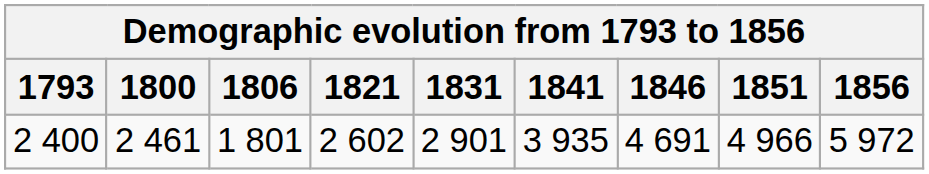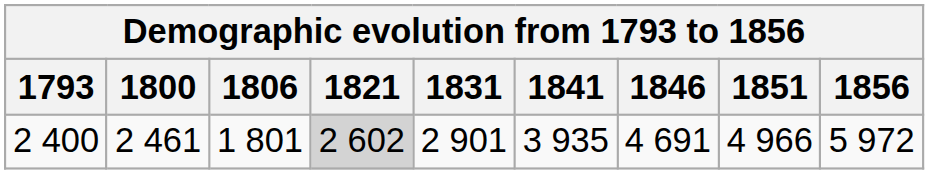(362, 140) no background -> (362, 140) lightgrey background
